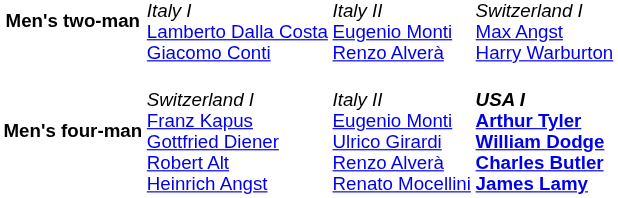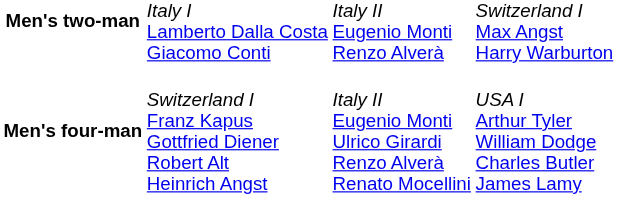(540, 142) bold -> (536, 142) normal
